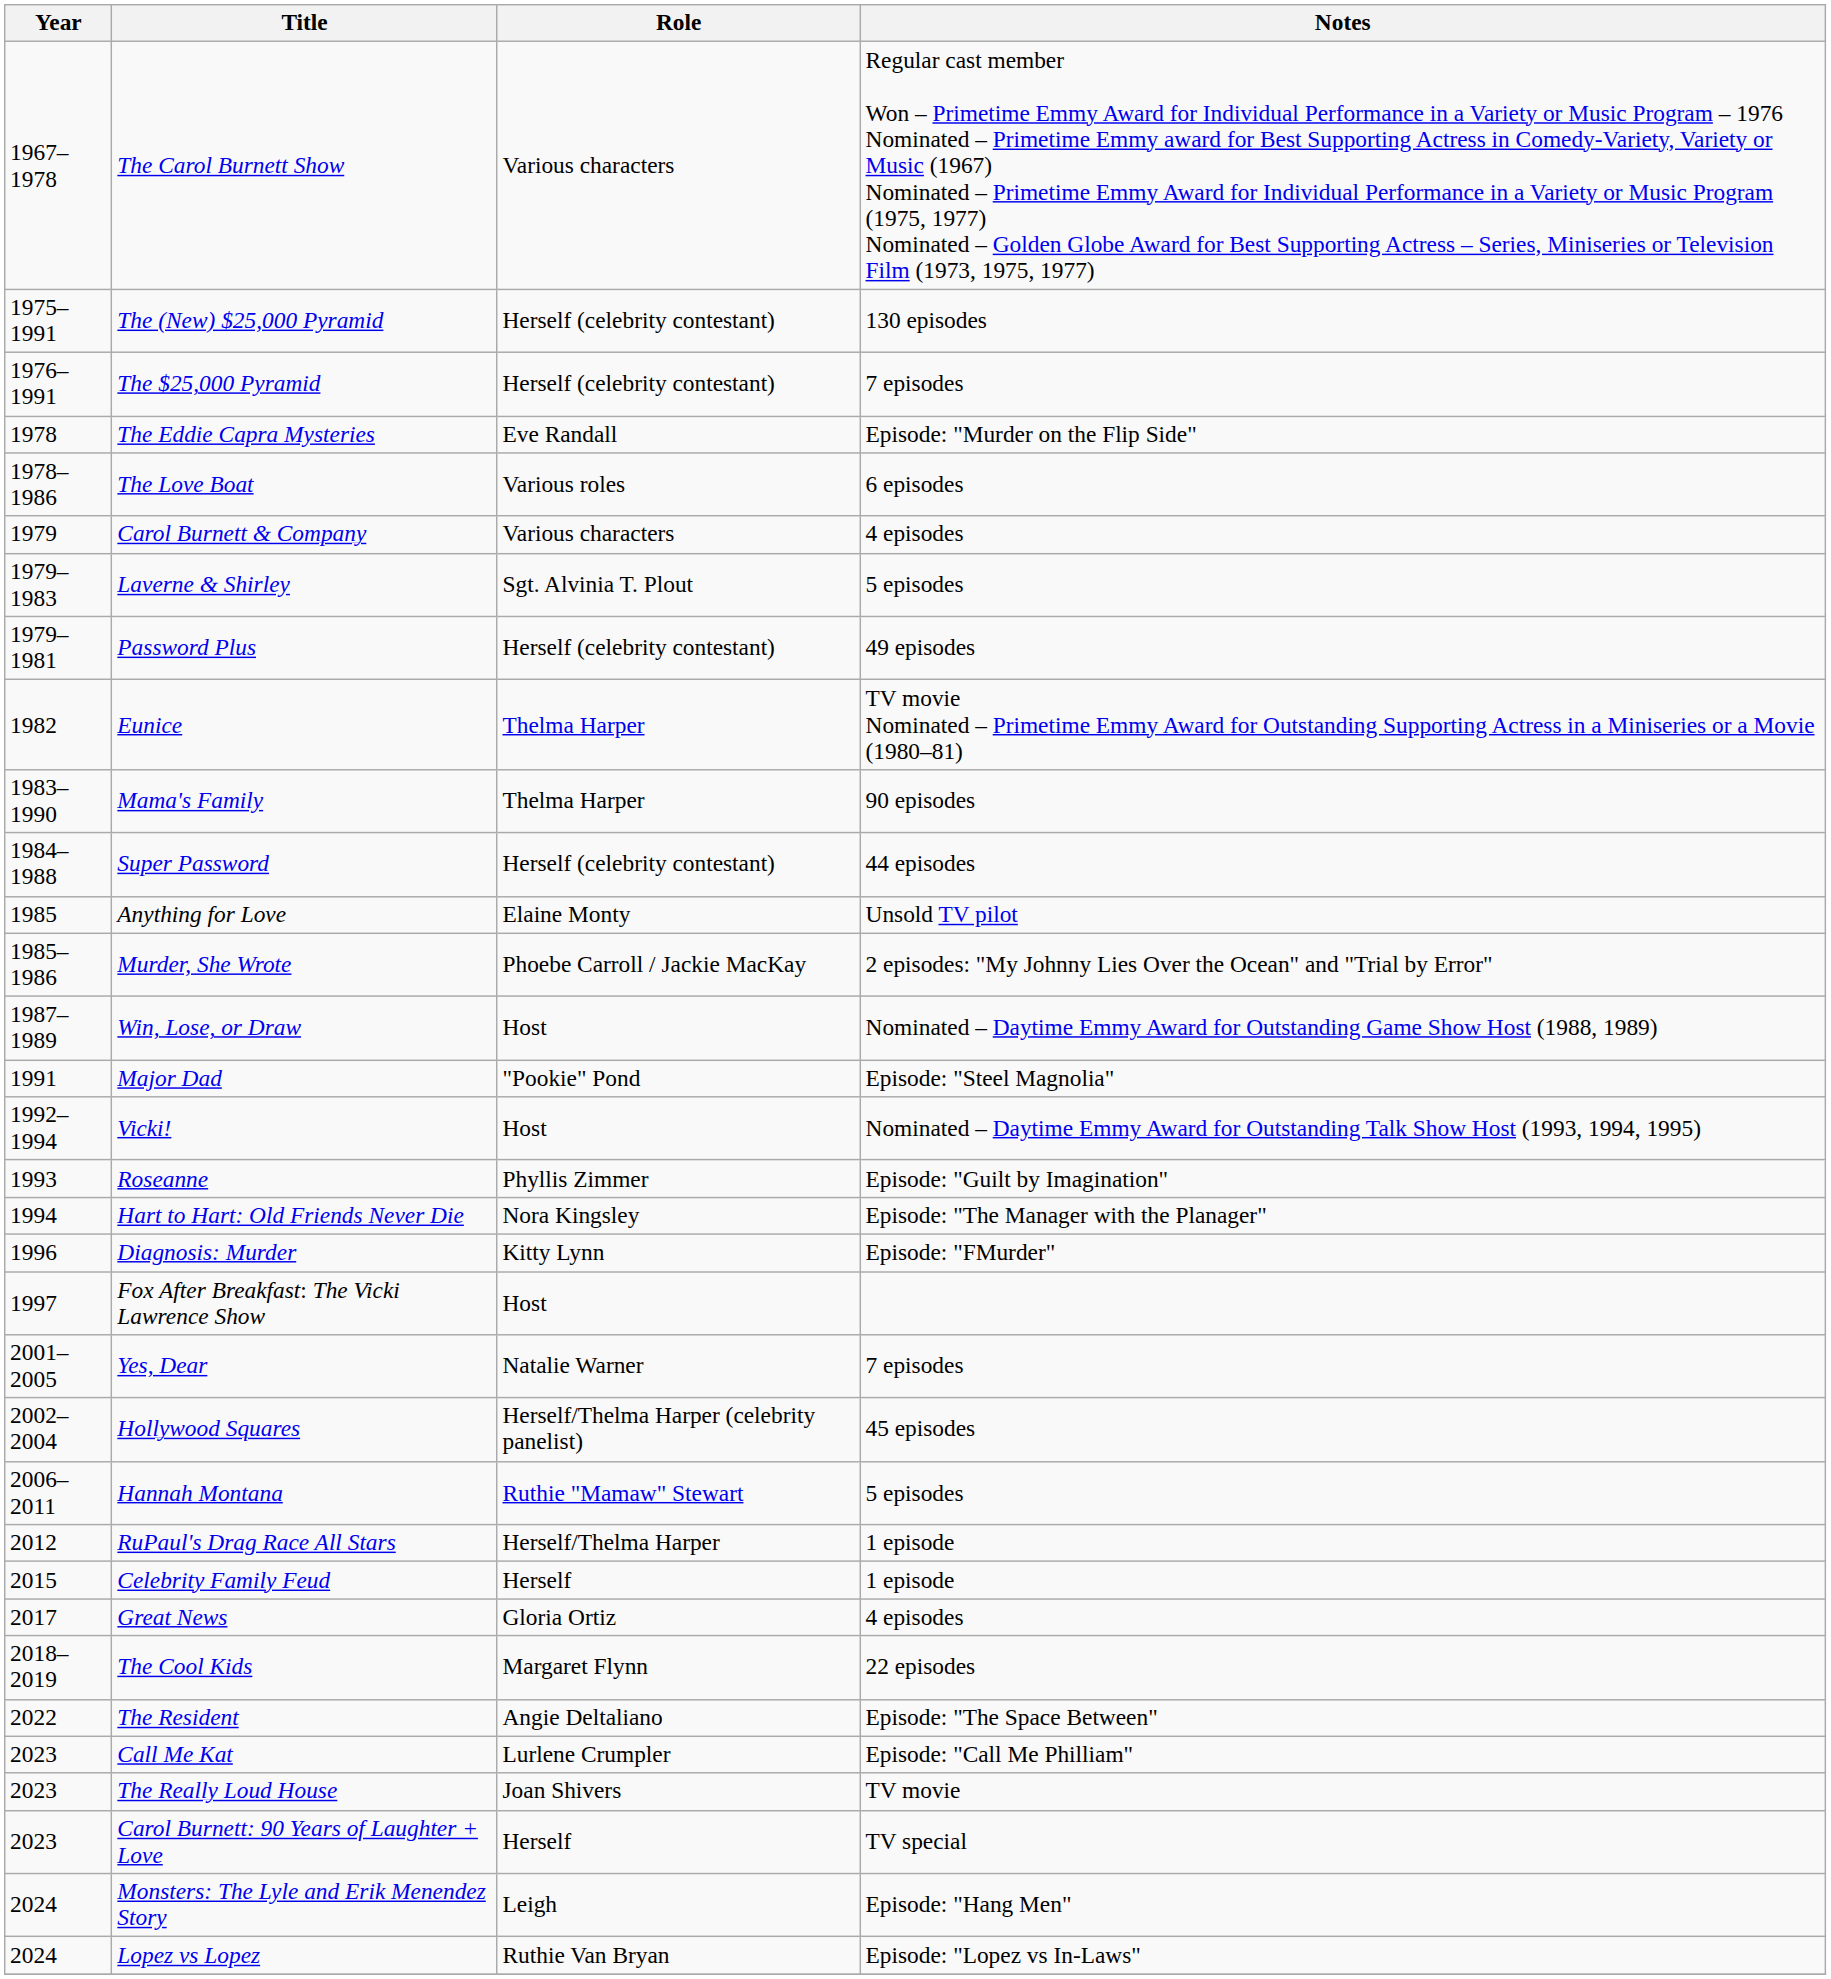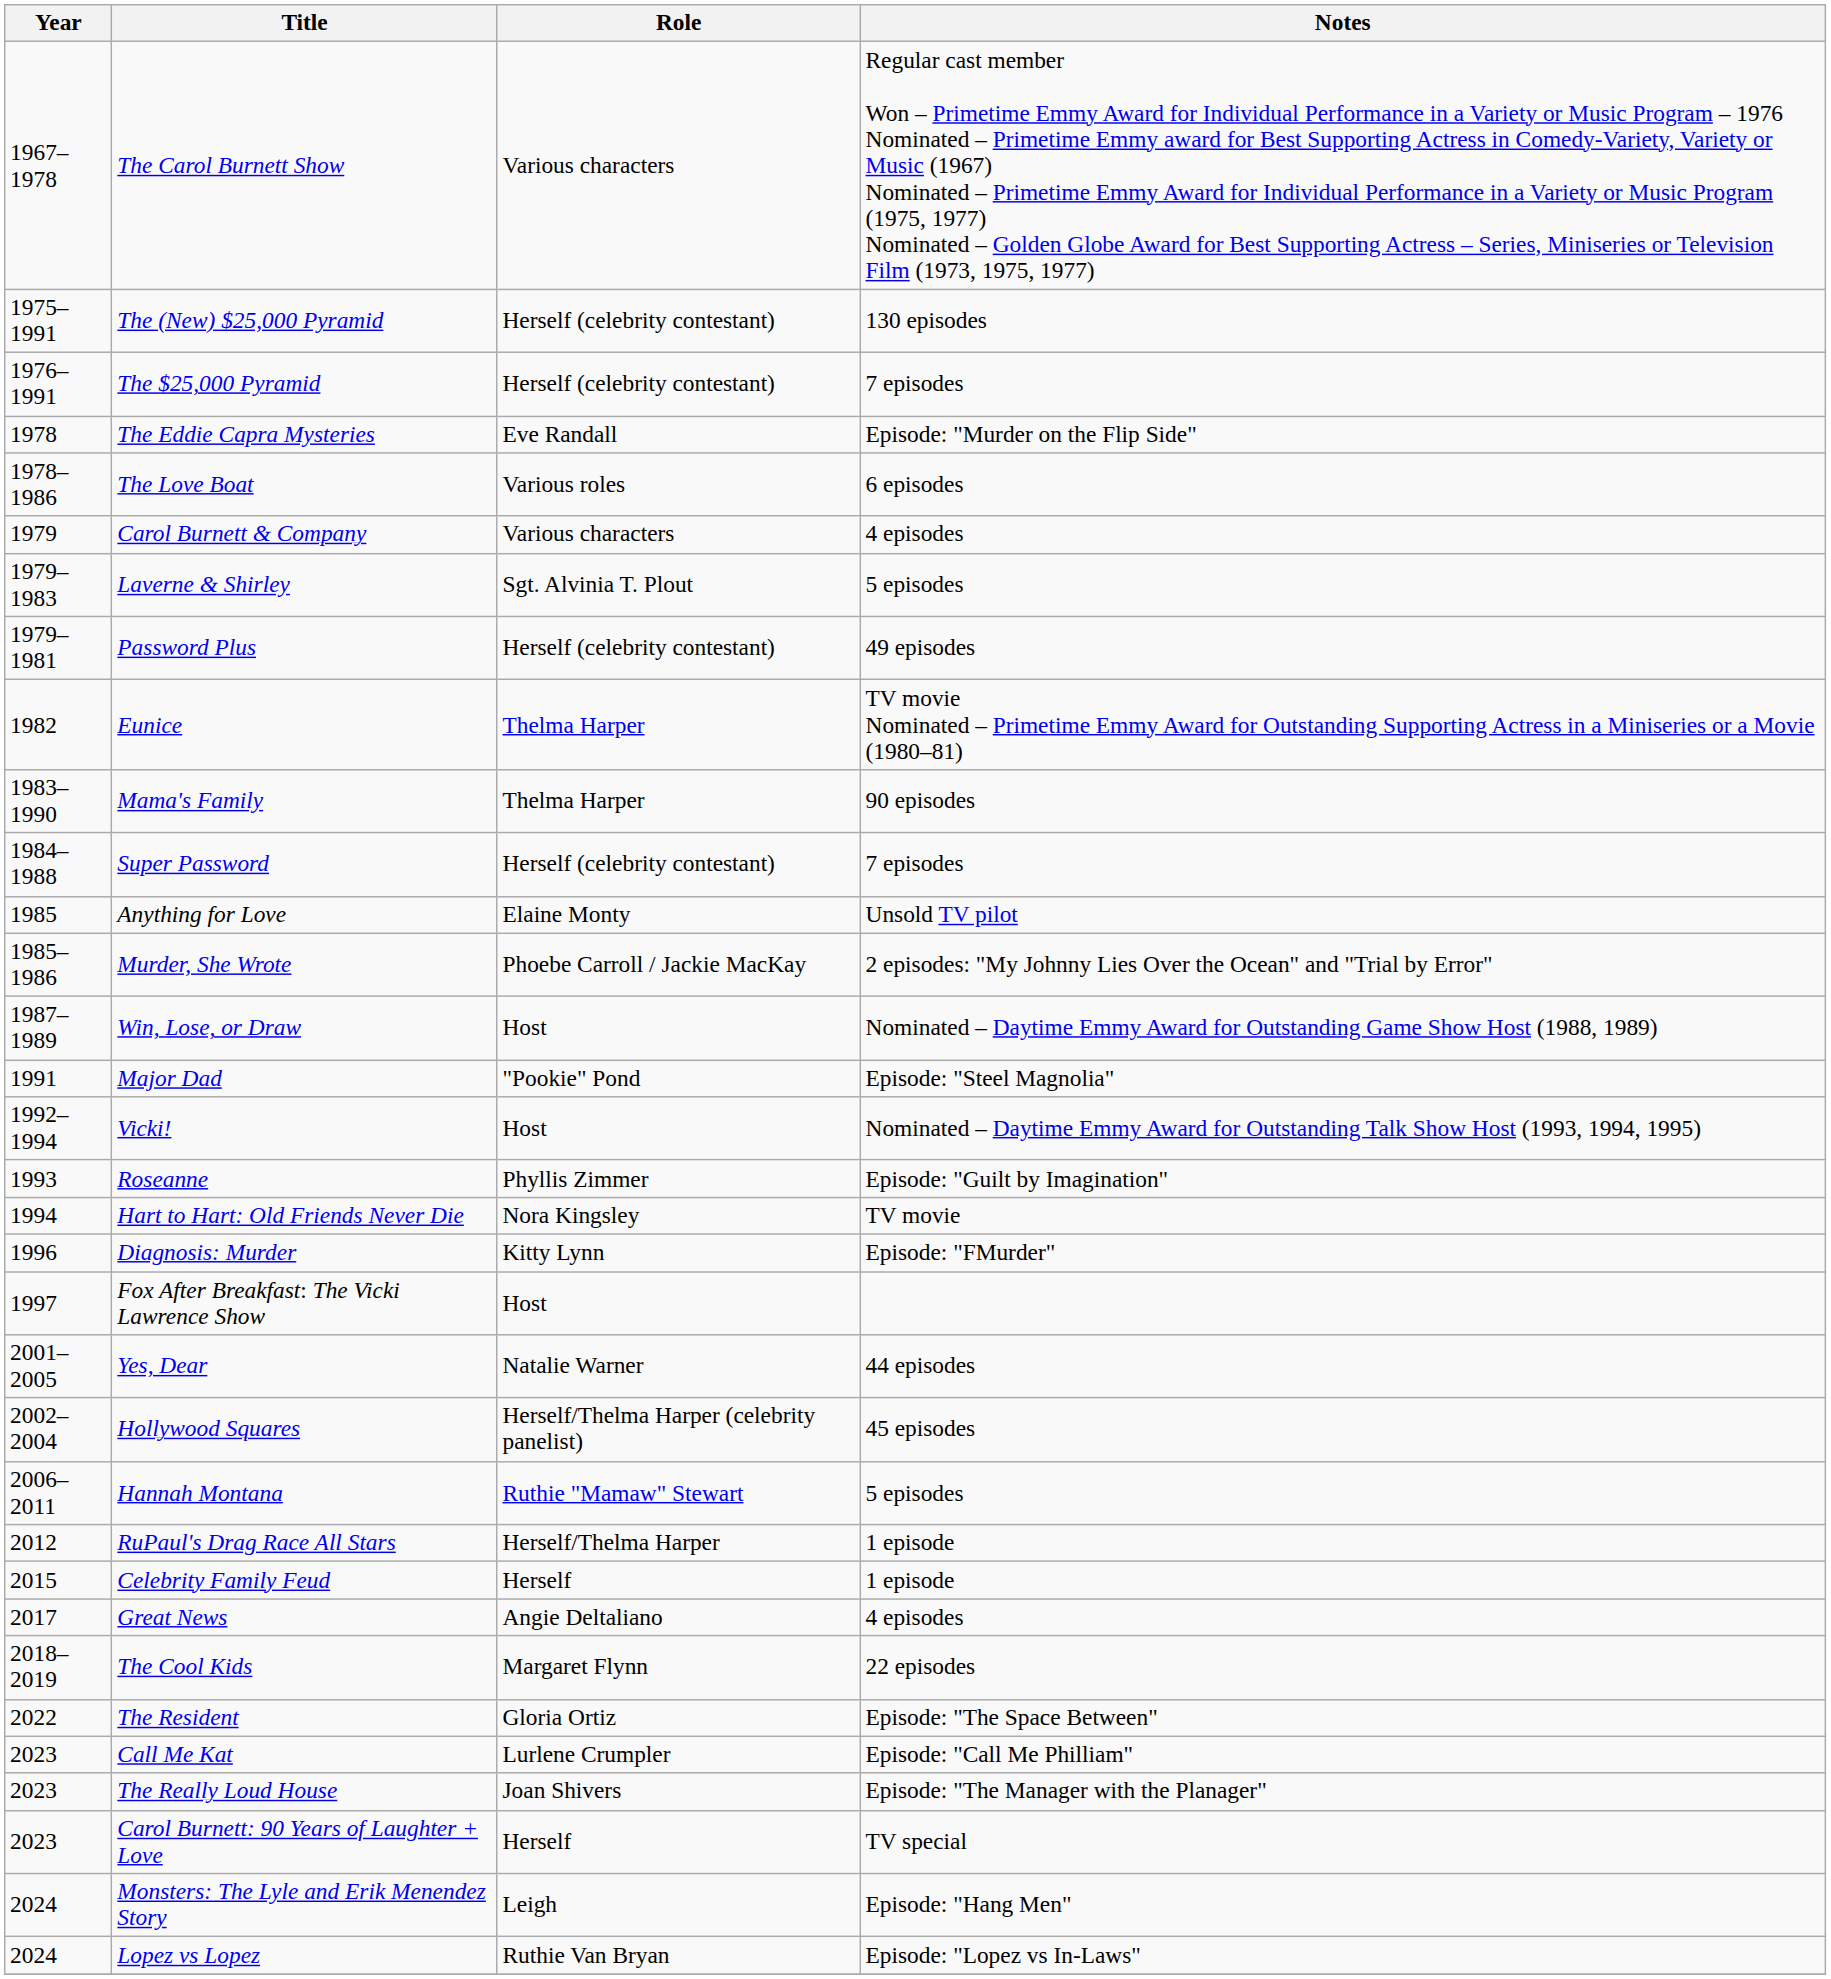(920, 864) 44 episodes -> (915, 864) 7 episodes
(1066, 1215) Episode: "The Manager with the Planager" -> (913, 1215) TV movie
(915, 1366) 7 episodes -> (920, 1366) 44 episodes
(559, 1616) Gloria Ortiz -> (583, 1616) Angie Deltaliano
(583, 1717) Angie Deltaliano -> (559, 1717) Gloria Ortiz
(913, 1791) TV movie -> (1066, 1791) Episode: "The Manager with the Planager"
